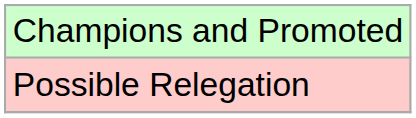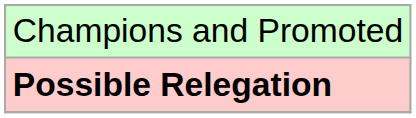(161, 84) normal -> (172, 84) bold
